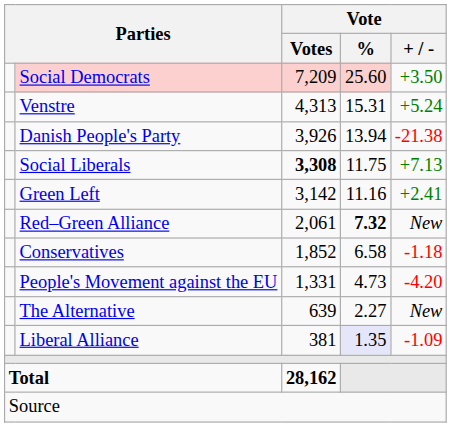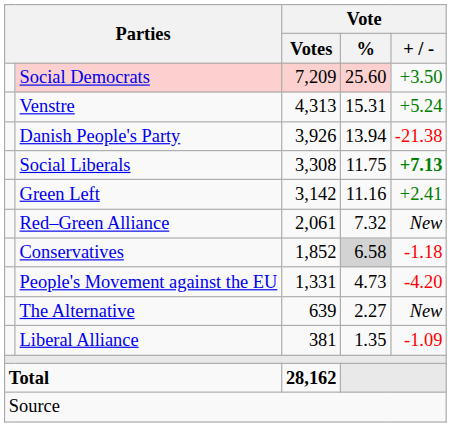(316, 164) bold -> (316, 164) normal
(421, 164) normal -> (421, 164) bold
(370, 223) bold -> (370, 223) normal
(370, 252) no background -> (370, 252) lightgrey background
(370, 340) lavender background -> (370, 340) no background
